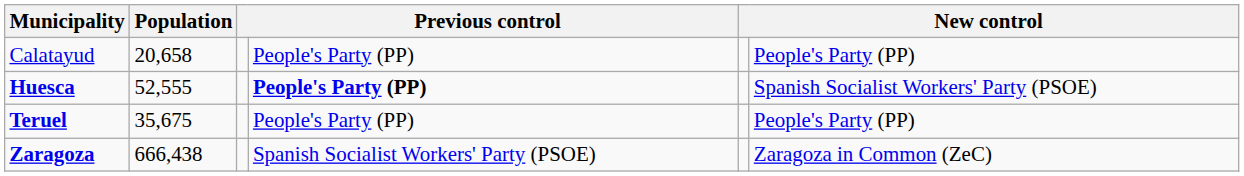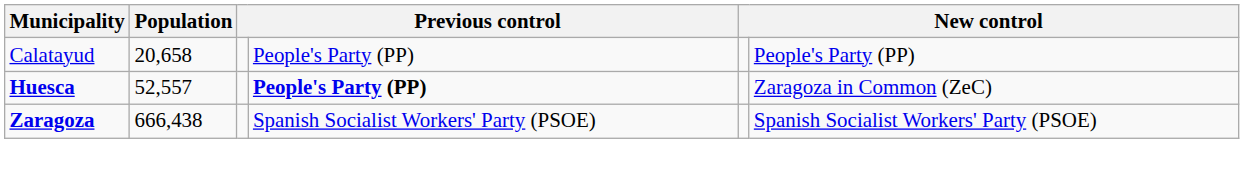(163, 87) 52,555 -> (163, 87) 52,557
(925, 87) Spanish Socialist Workers' Party (PSOE) -> (873, 87) Zaragoza in Common (ZeC)
- row: (38, 120)
(873, 154) Zaragoza in Common (ZeC) -> (925, 120) Spanish Socialist Workers' Party (PSOE)
